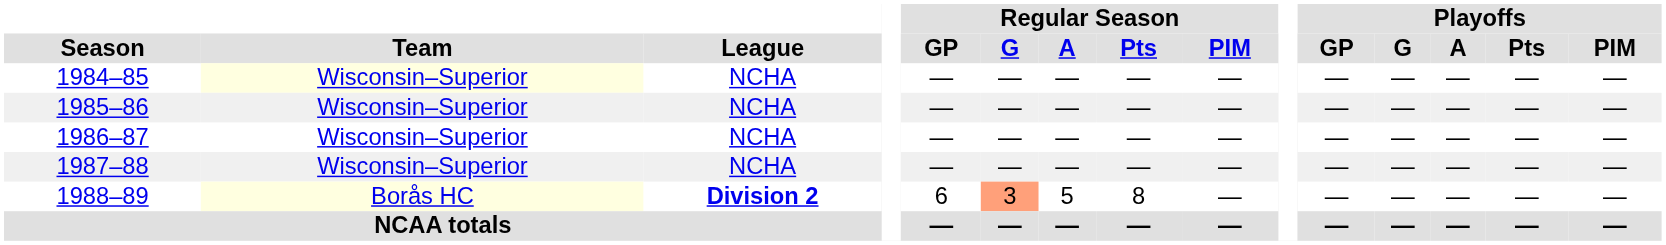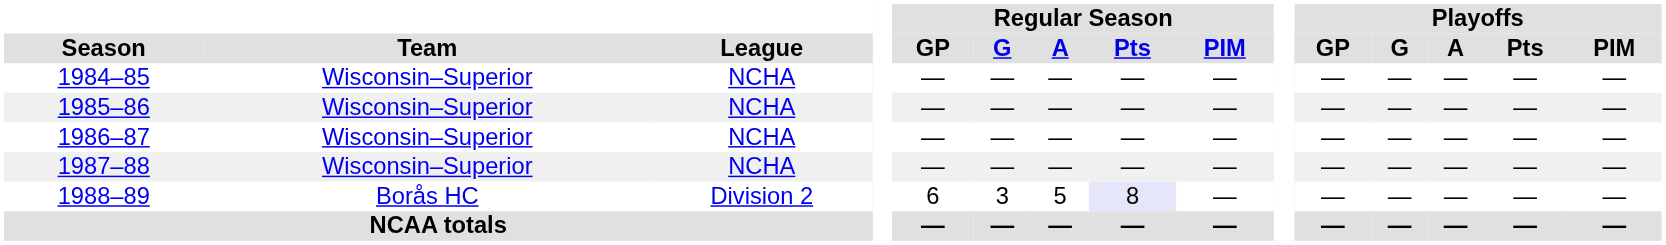(422, 77) lightyellow background -> (427, 77) no background
(422, 196) lightyellow background -> (427, 196) no background
(763, 196) bold -> (762, 196) normal
(1010, 196) lightsalmon background -> (1002, 196) no background
(1139, 196) no background -> (1132, 196) lavender background
